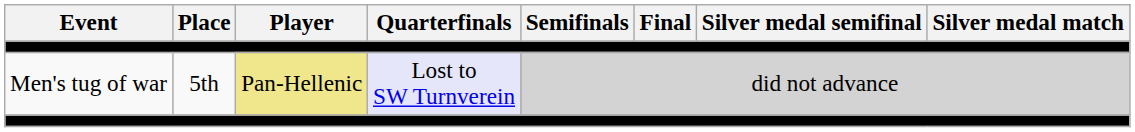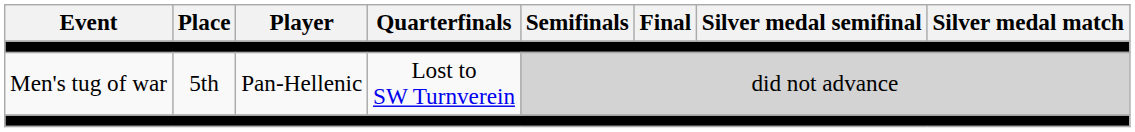(302, 83) khaki background -> (302, 83) no background
(444, 83) lavender background -> (444, 83) no background
